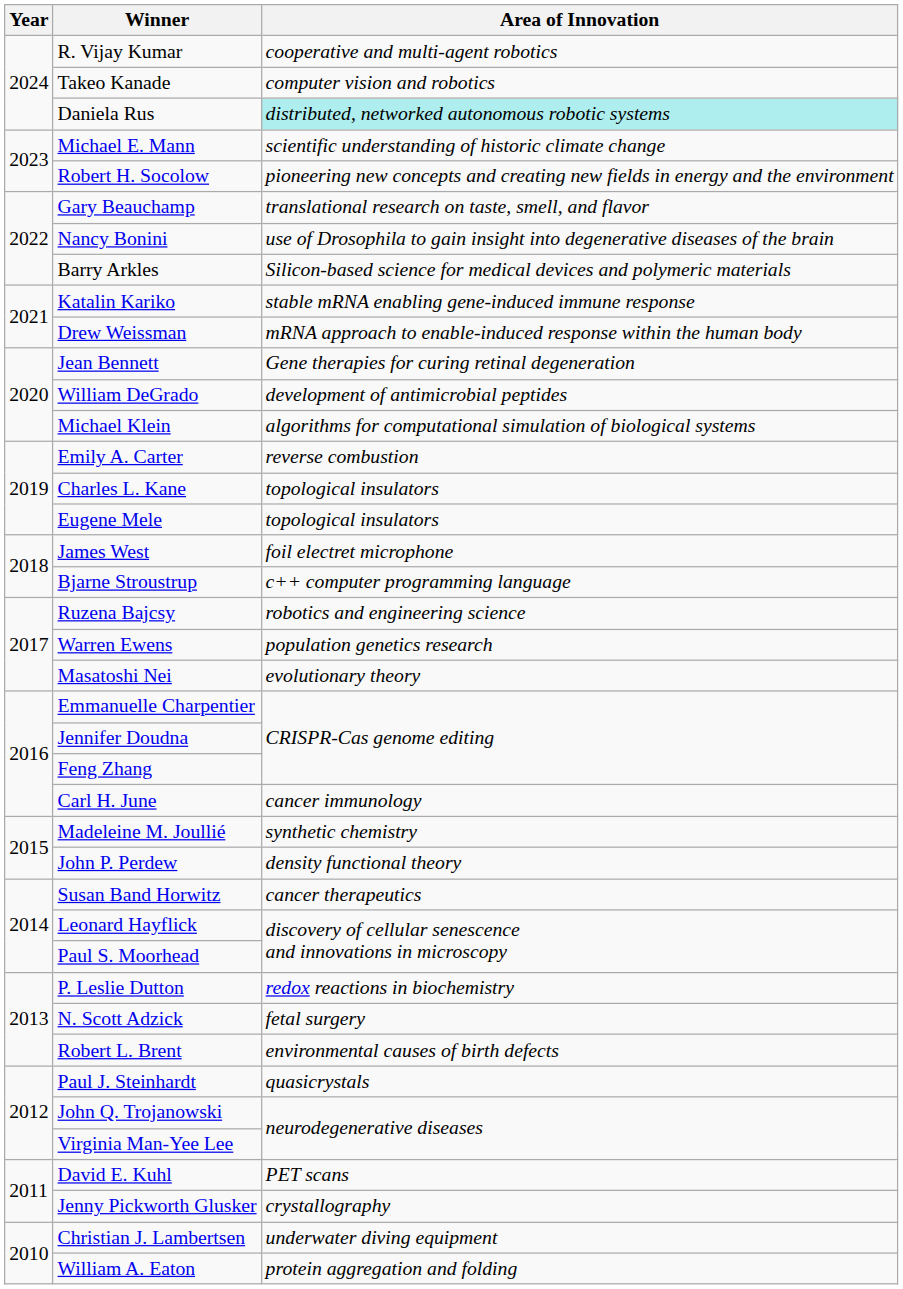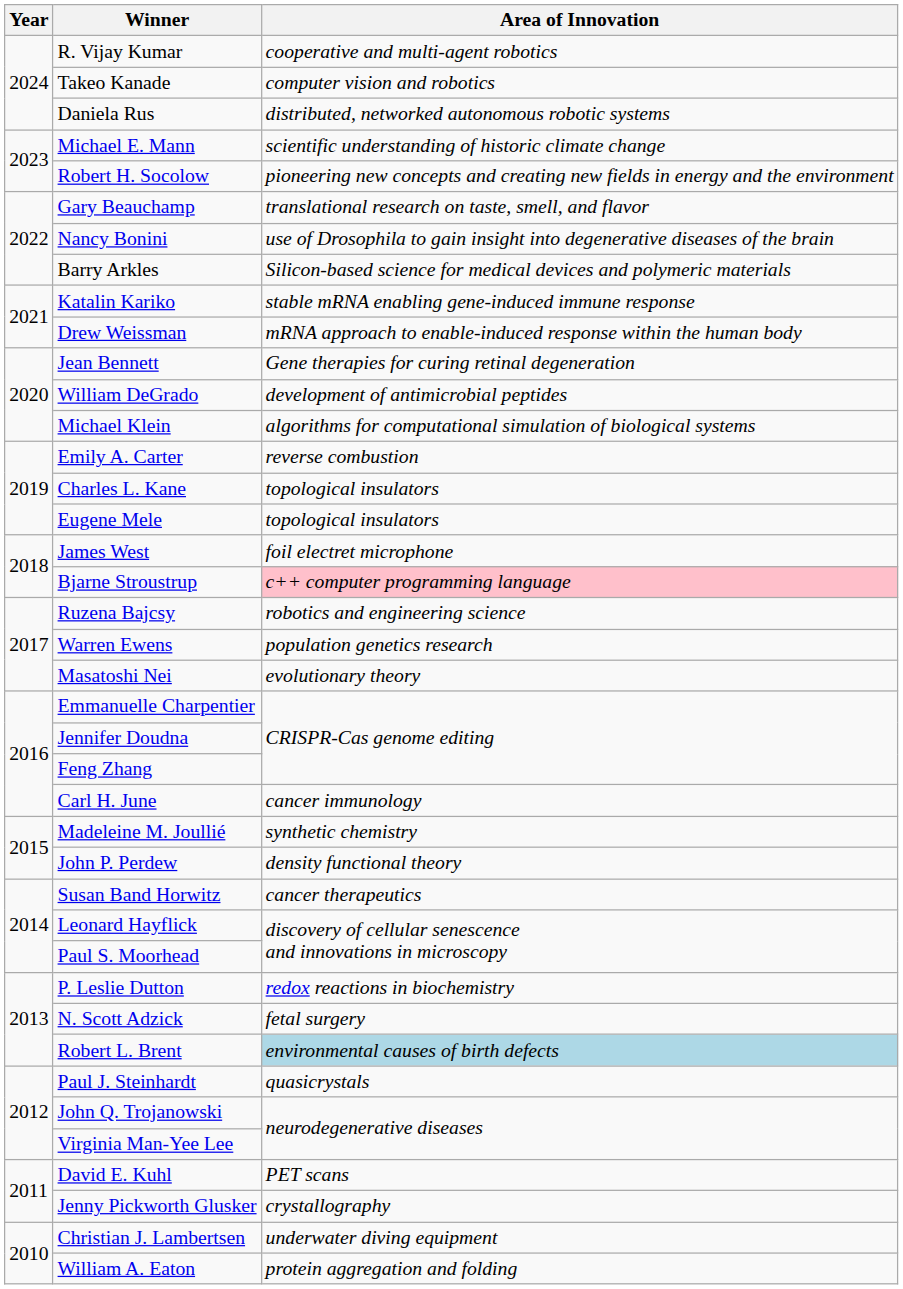(468, 113) paleturquoise background -> (468, 113) no background
(418, 581) no background -> (418, 581) pink background
(412, 1050) no background -> (412, 1050) lightblue background
